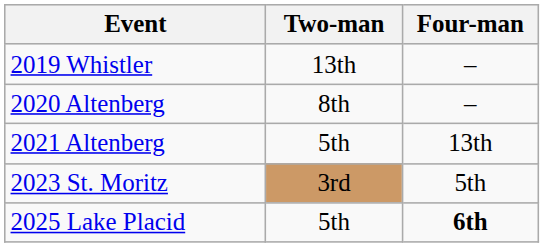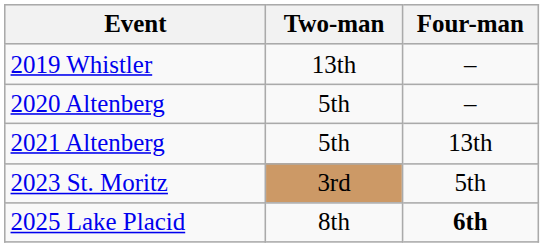(334, 103) 8th -> (334, 103) 5th
(334, 222) 5th -> (334, 222) 8th
